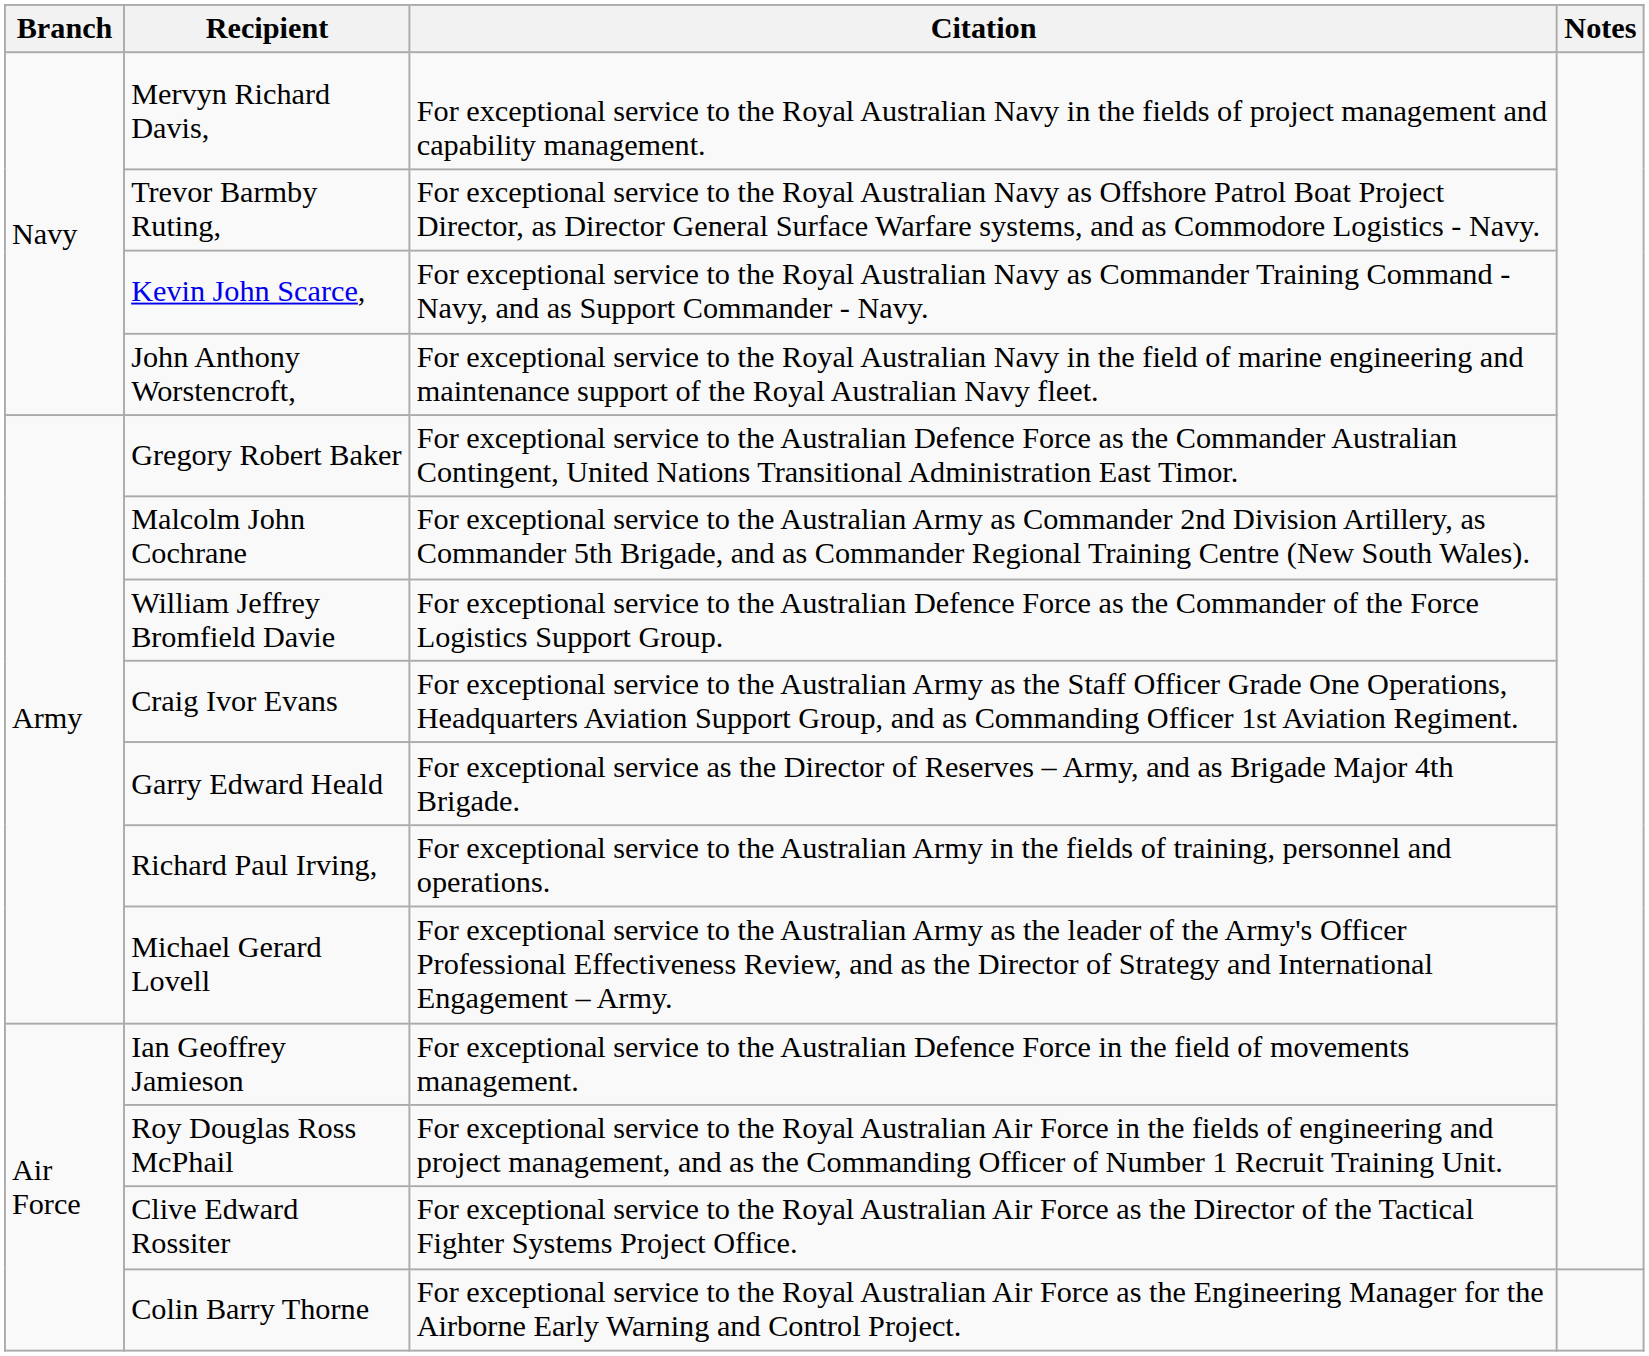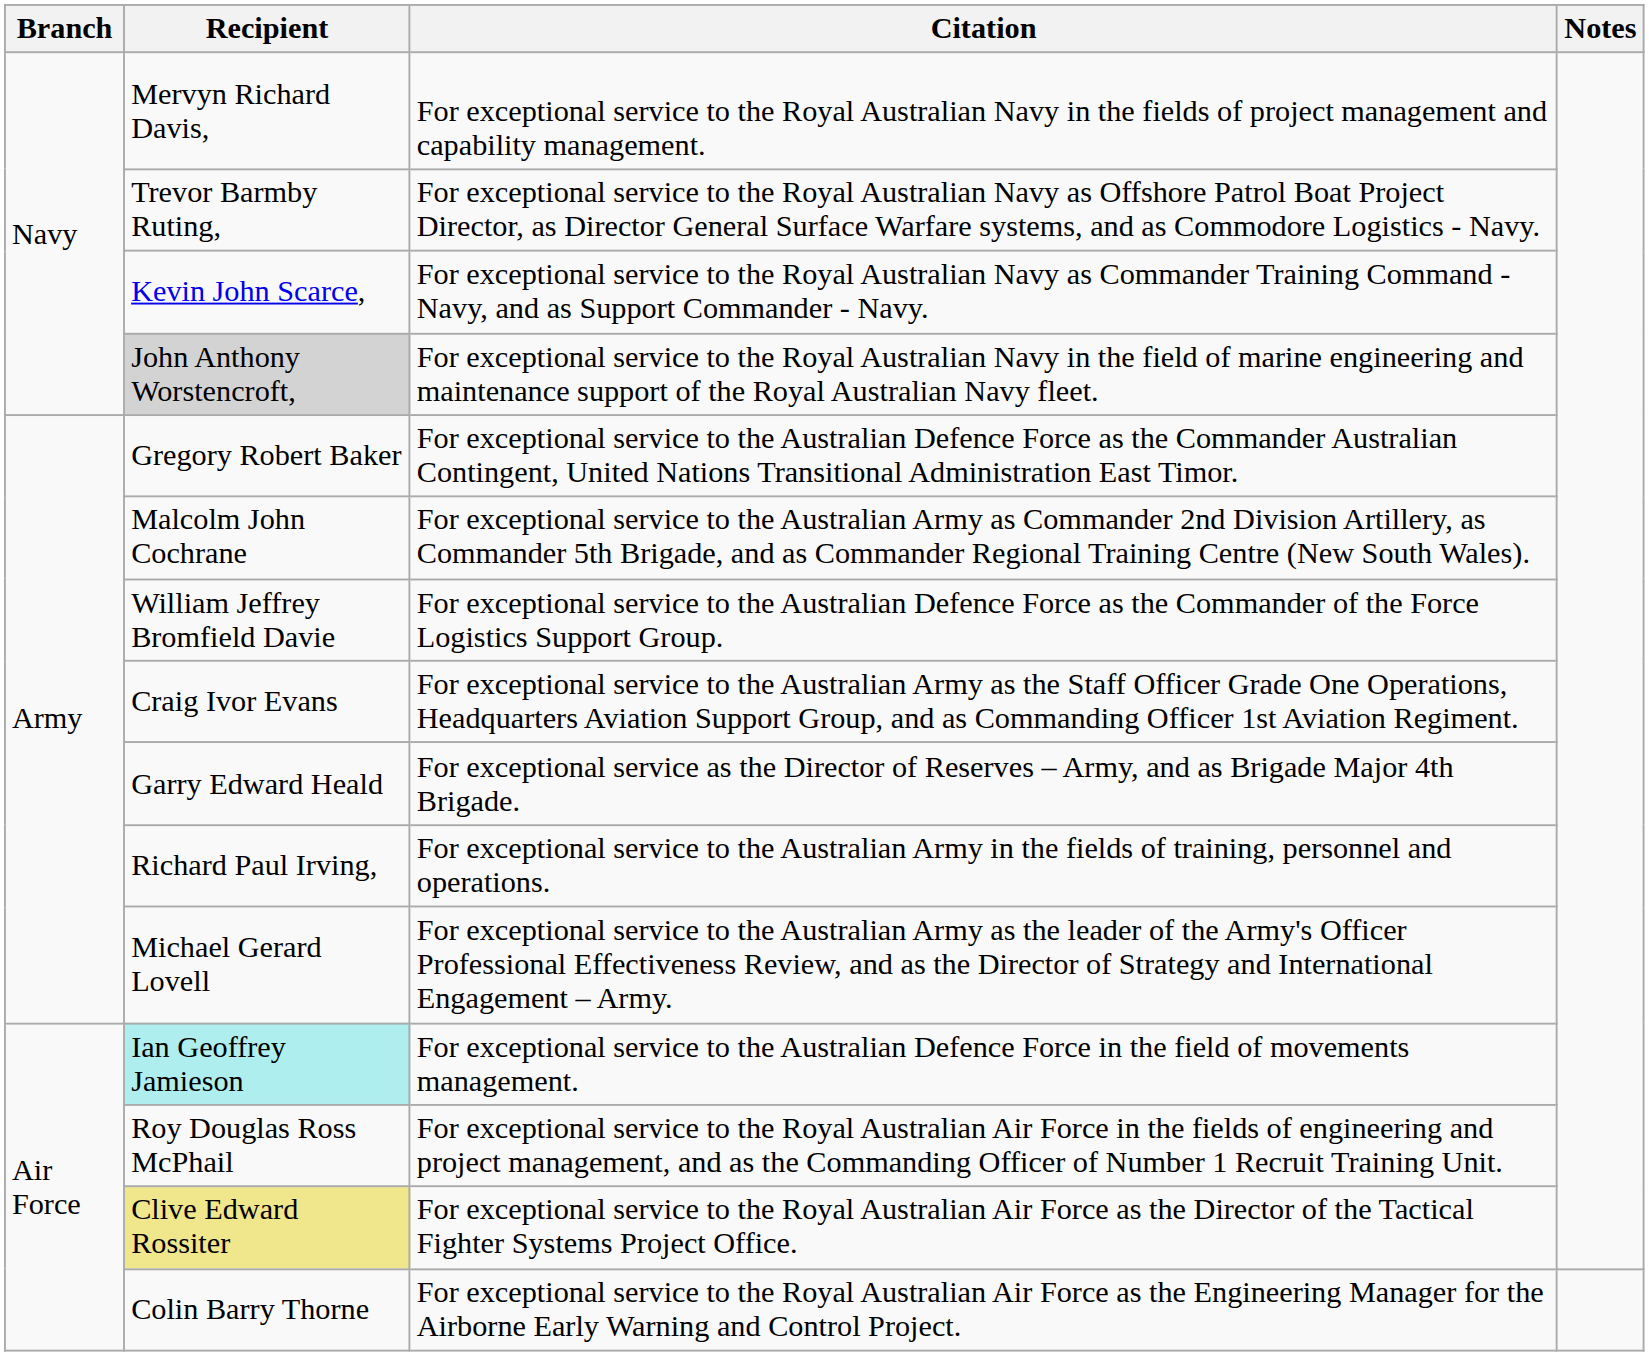(216, 373) no background -> (216, 373) lightgrey background
(209, 1063) no background -> (209, 1063) paleturquoise background
(215, 1227) no background -> (215, 1227) khaki background
